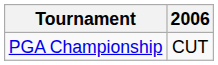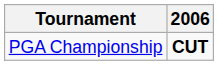(190, 47) normal -> (190, 47) bold
